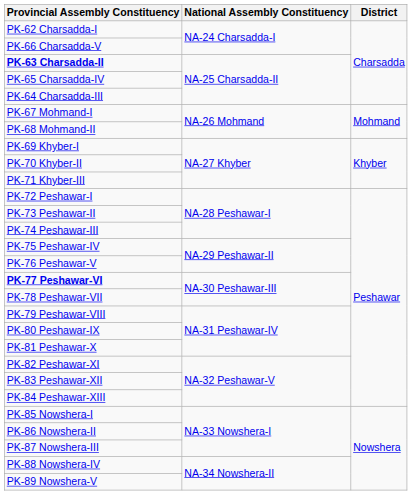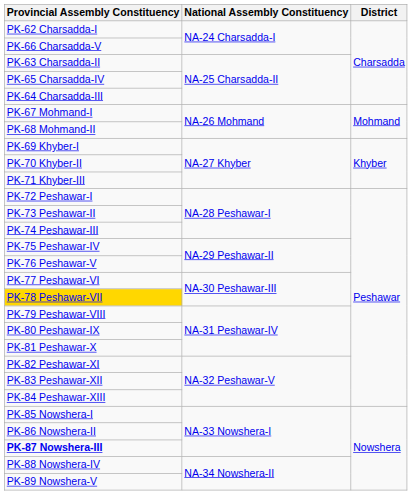(55, 63) bold -> (53, 63) normal
(55, 280) bold -> (53, 280) normal
(55, 297) no background -> (55, 297) gold background
(53, 448) normal -> (55, 448) bold
